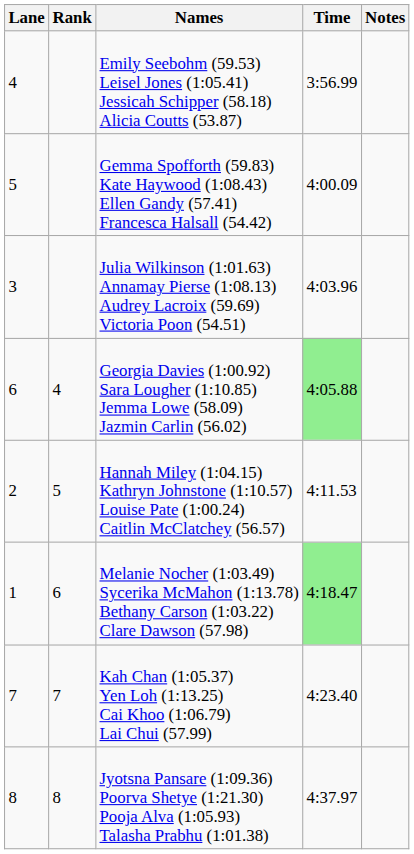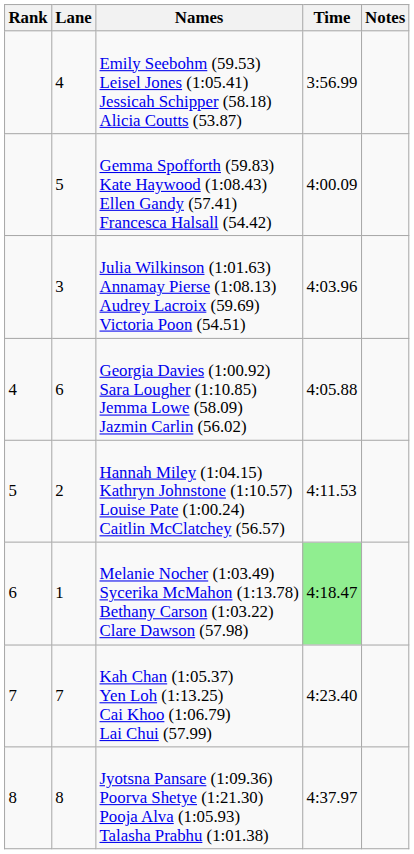columns swapped: (72, 17) <-> (27, 17)
(332, 388) lightgreen background -> (332, 388) no background
